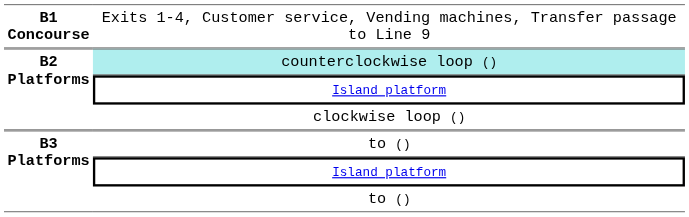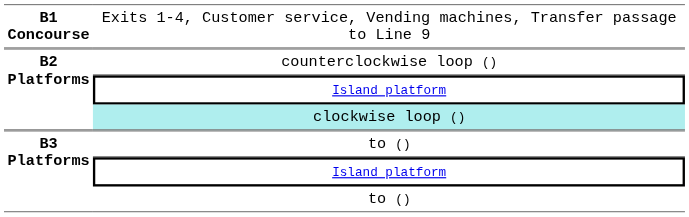(389, 62) paleturquoise background -> (389, 62) no background
(389, 117) no background -> (389, 117) paleturquoise background
